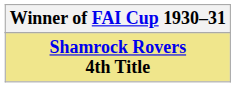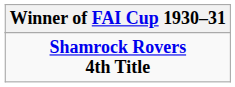(118, 57) khaki background -> (118, 57) no background
